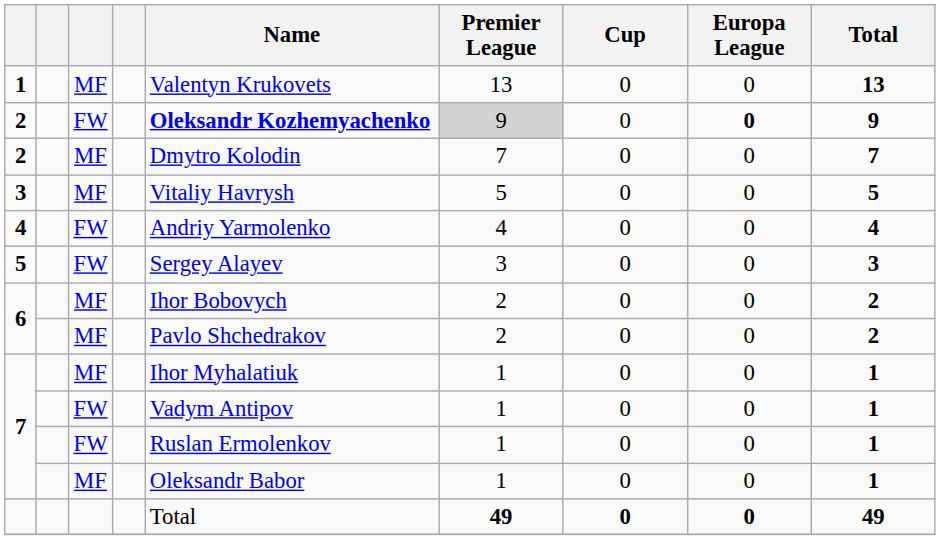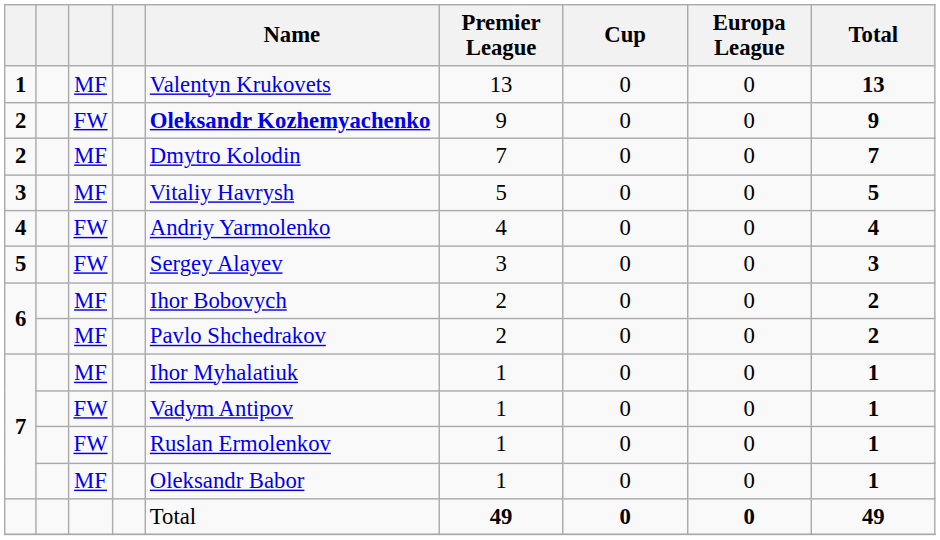(501, 120) lightgrey background -> (501, 120) no background
(749, 120) bold -> (749, 120) normal
